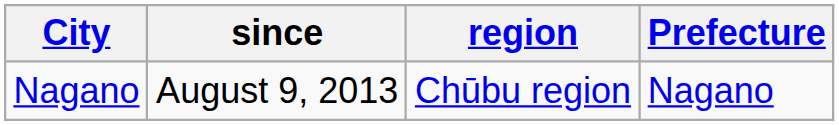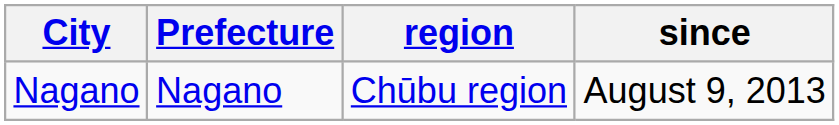columns swapped: (737, 33) <-> (277, 33)
